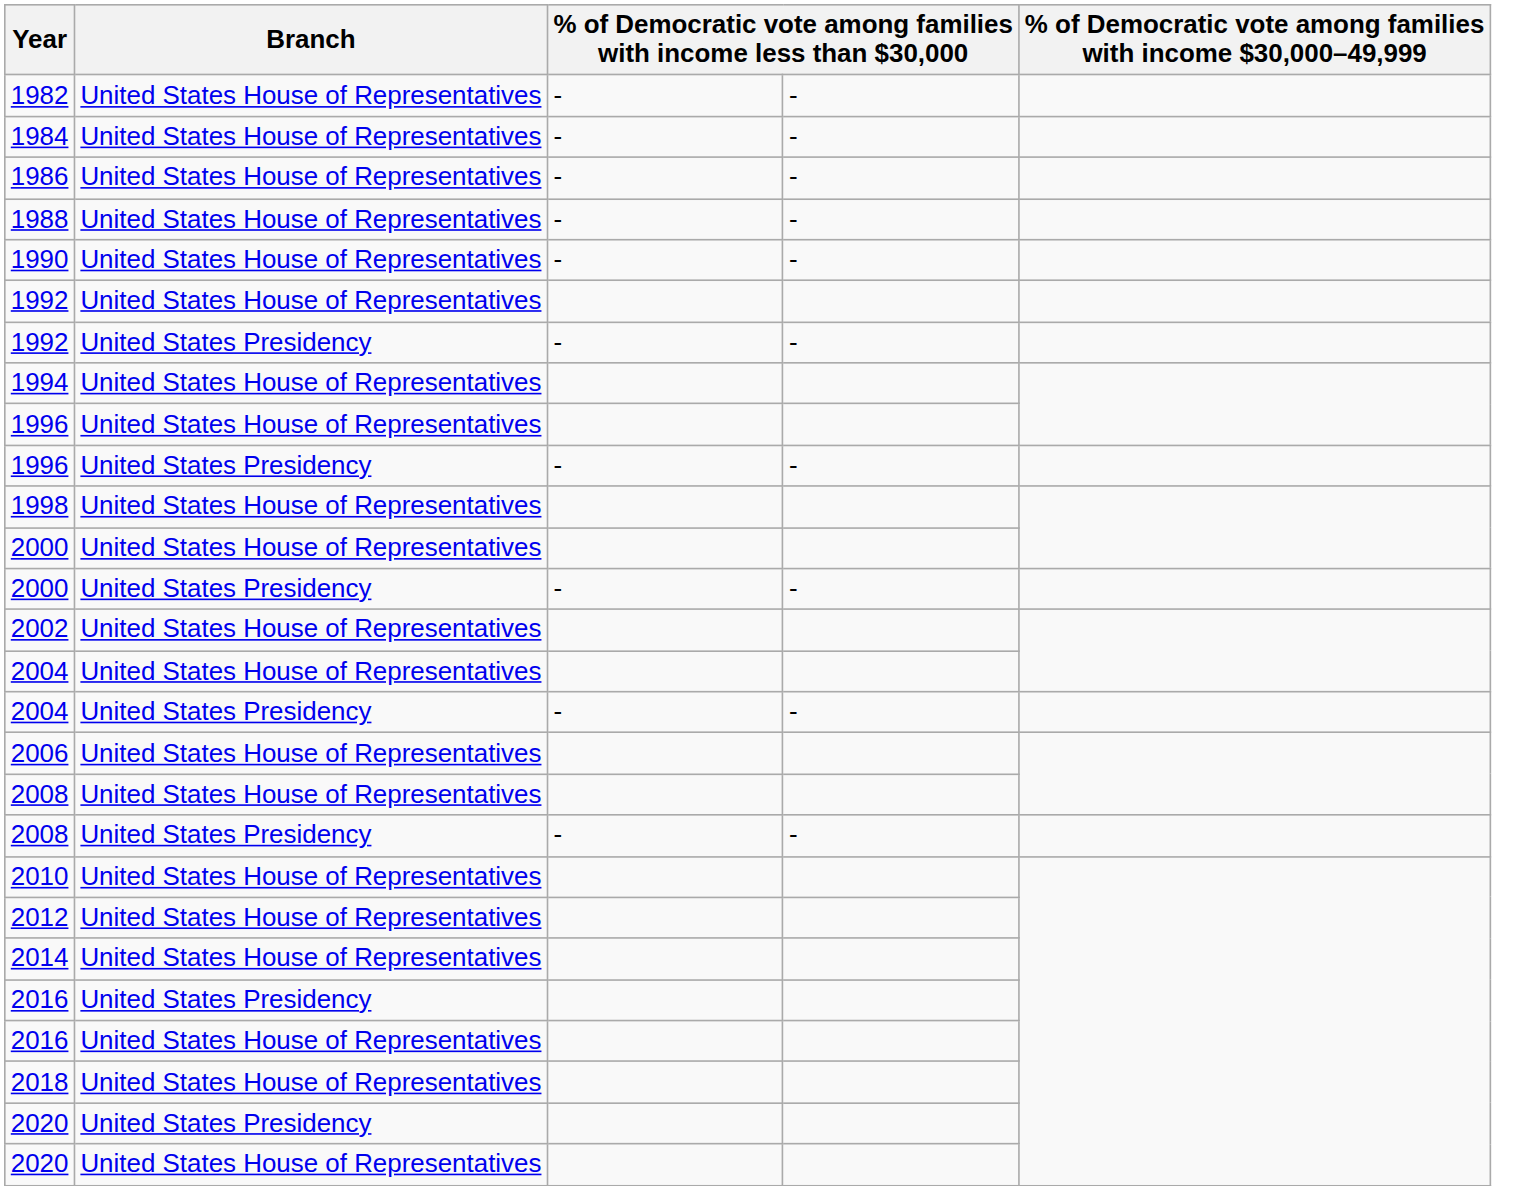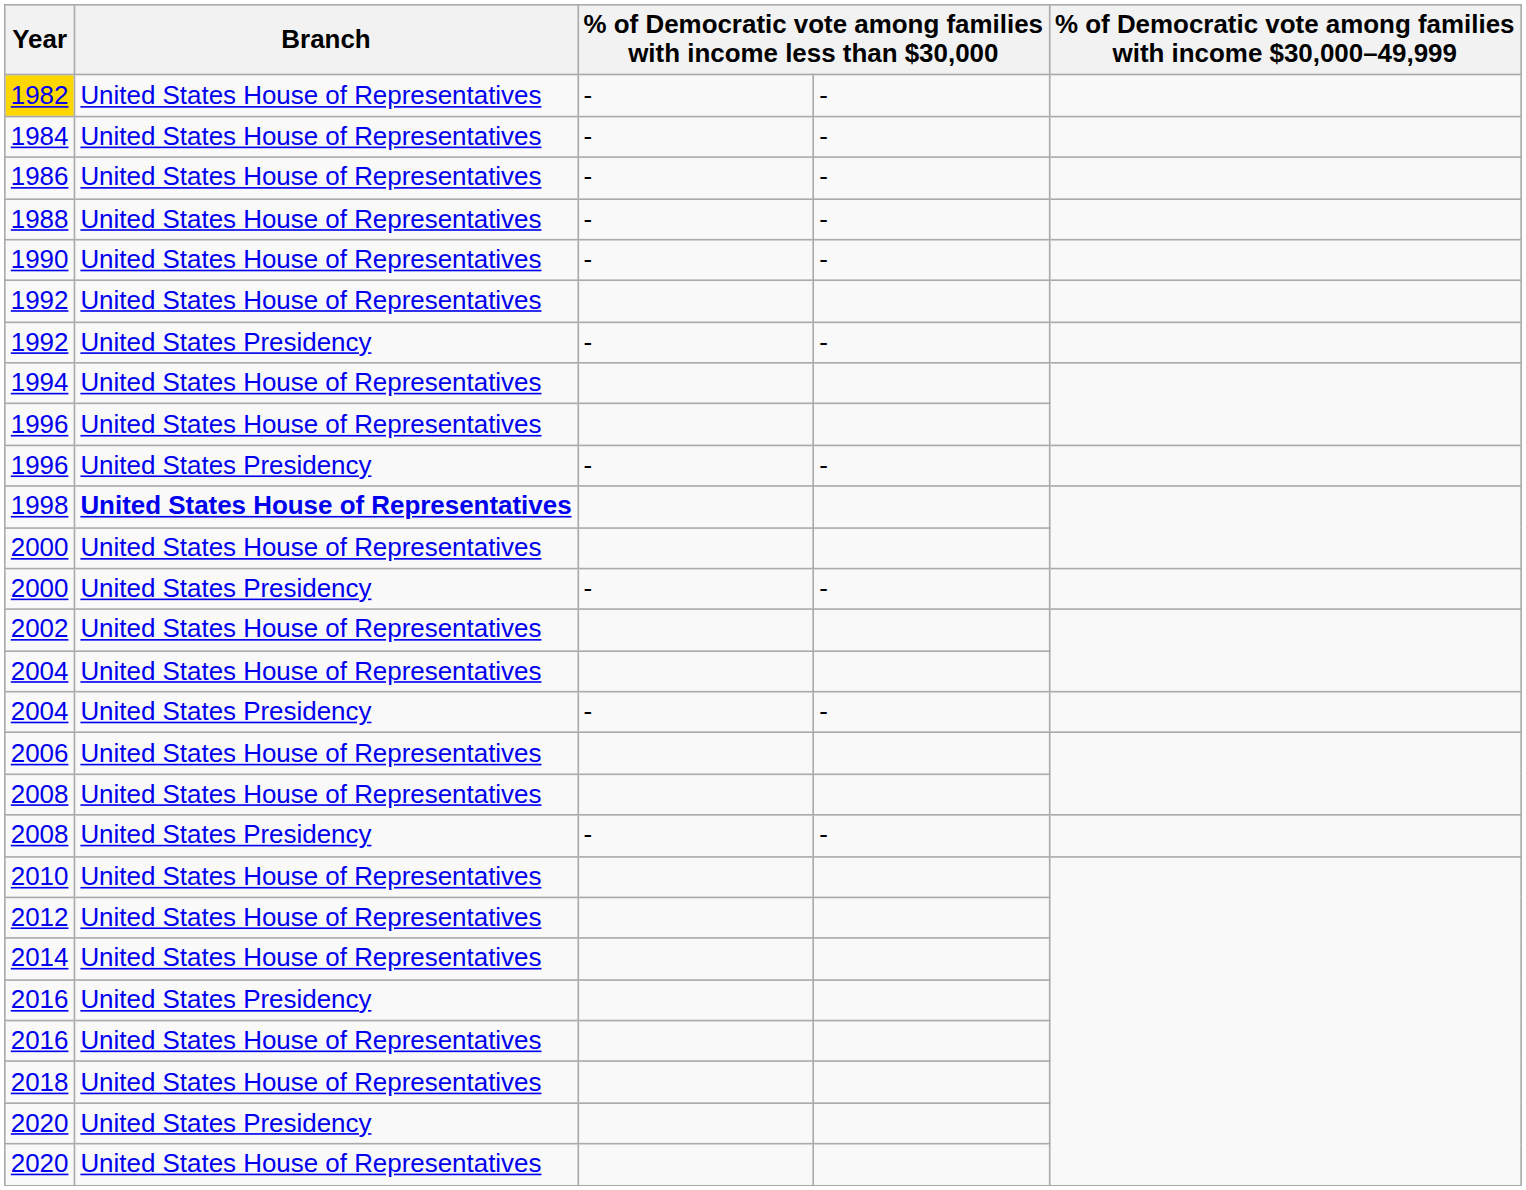(40, 95) no background -> (40, 95) gold background
(311, 506) normal -> (326, 506) bold
